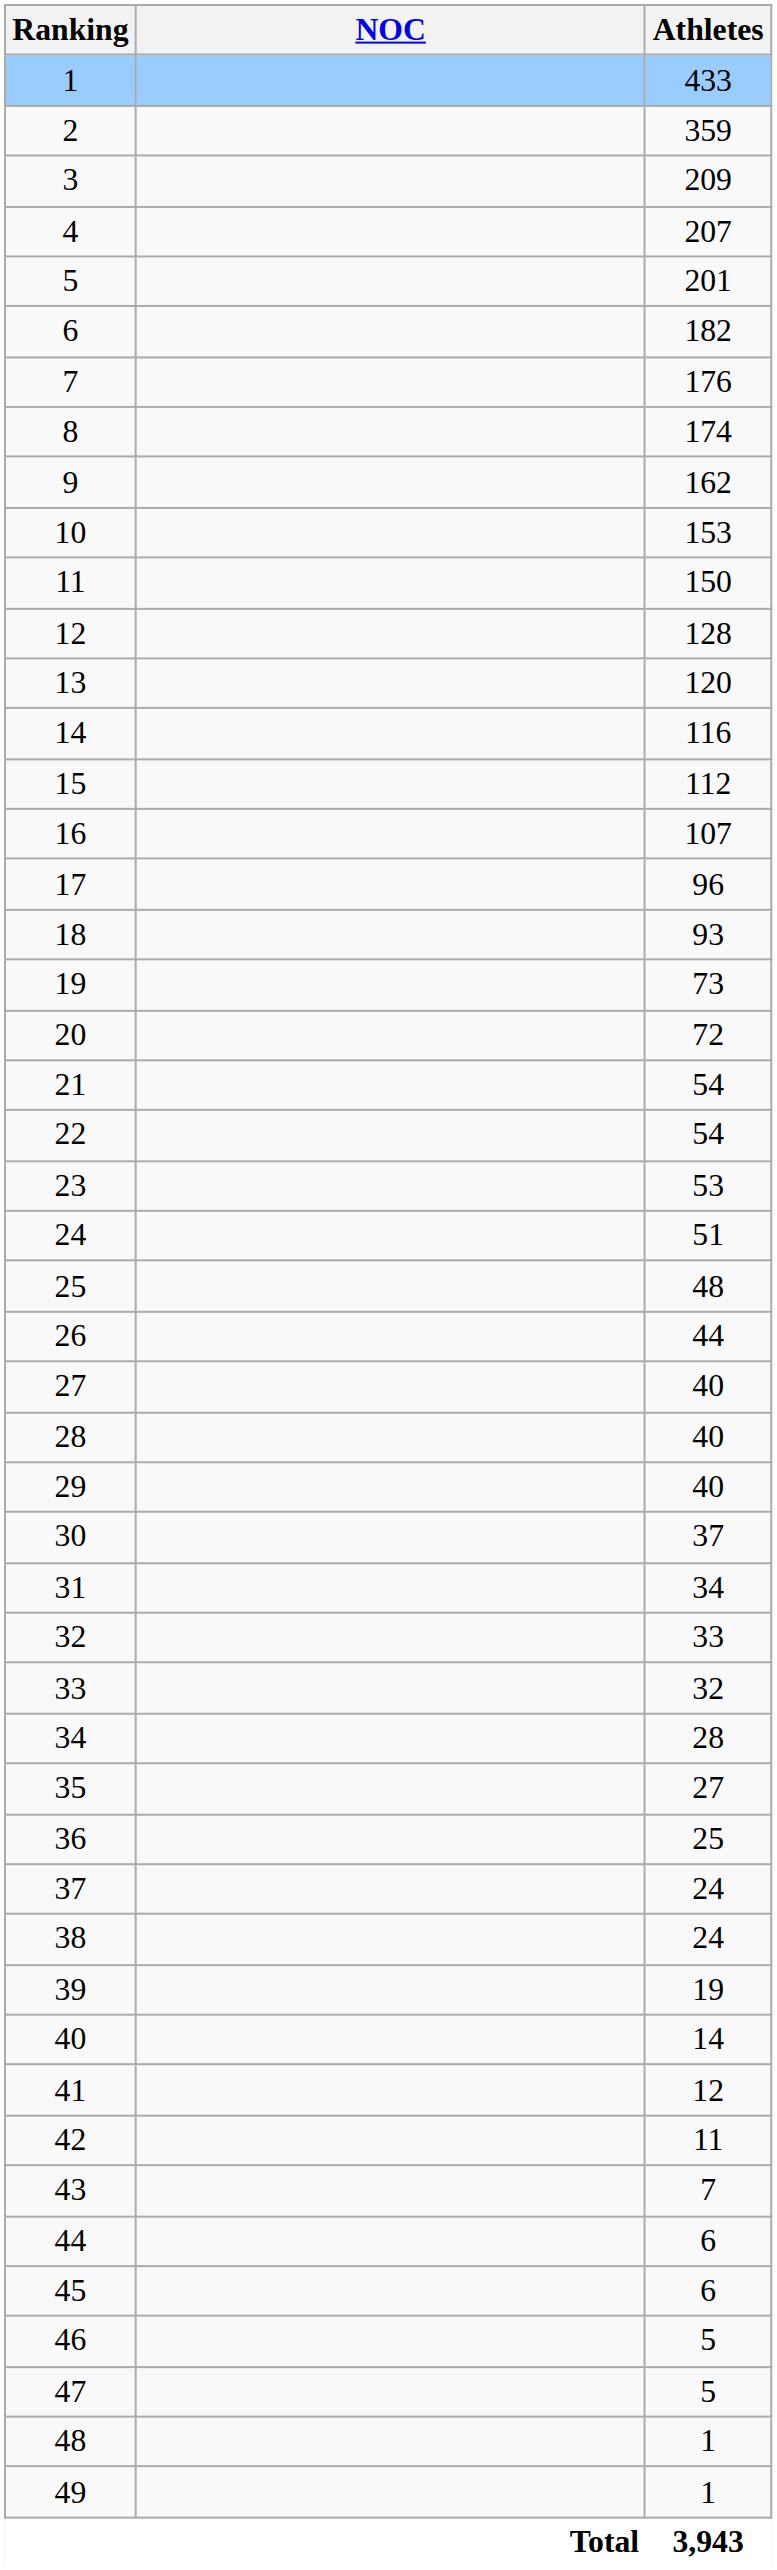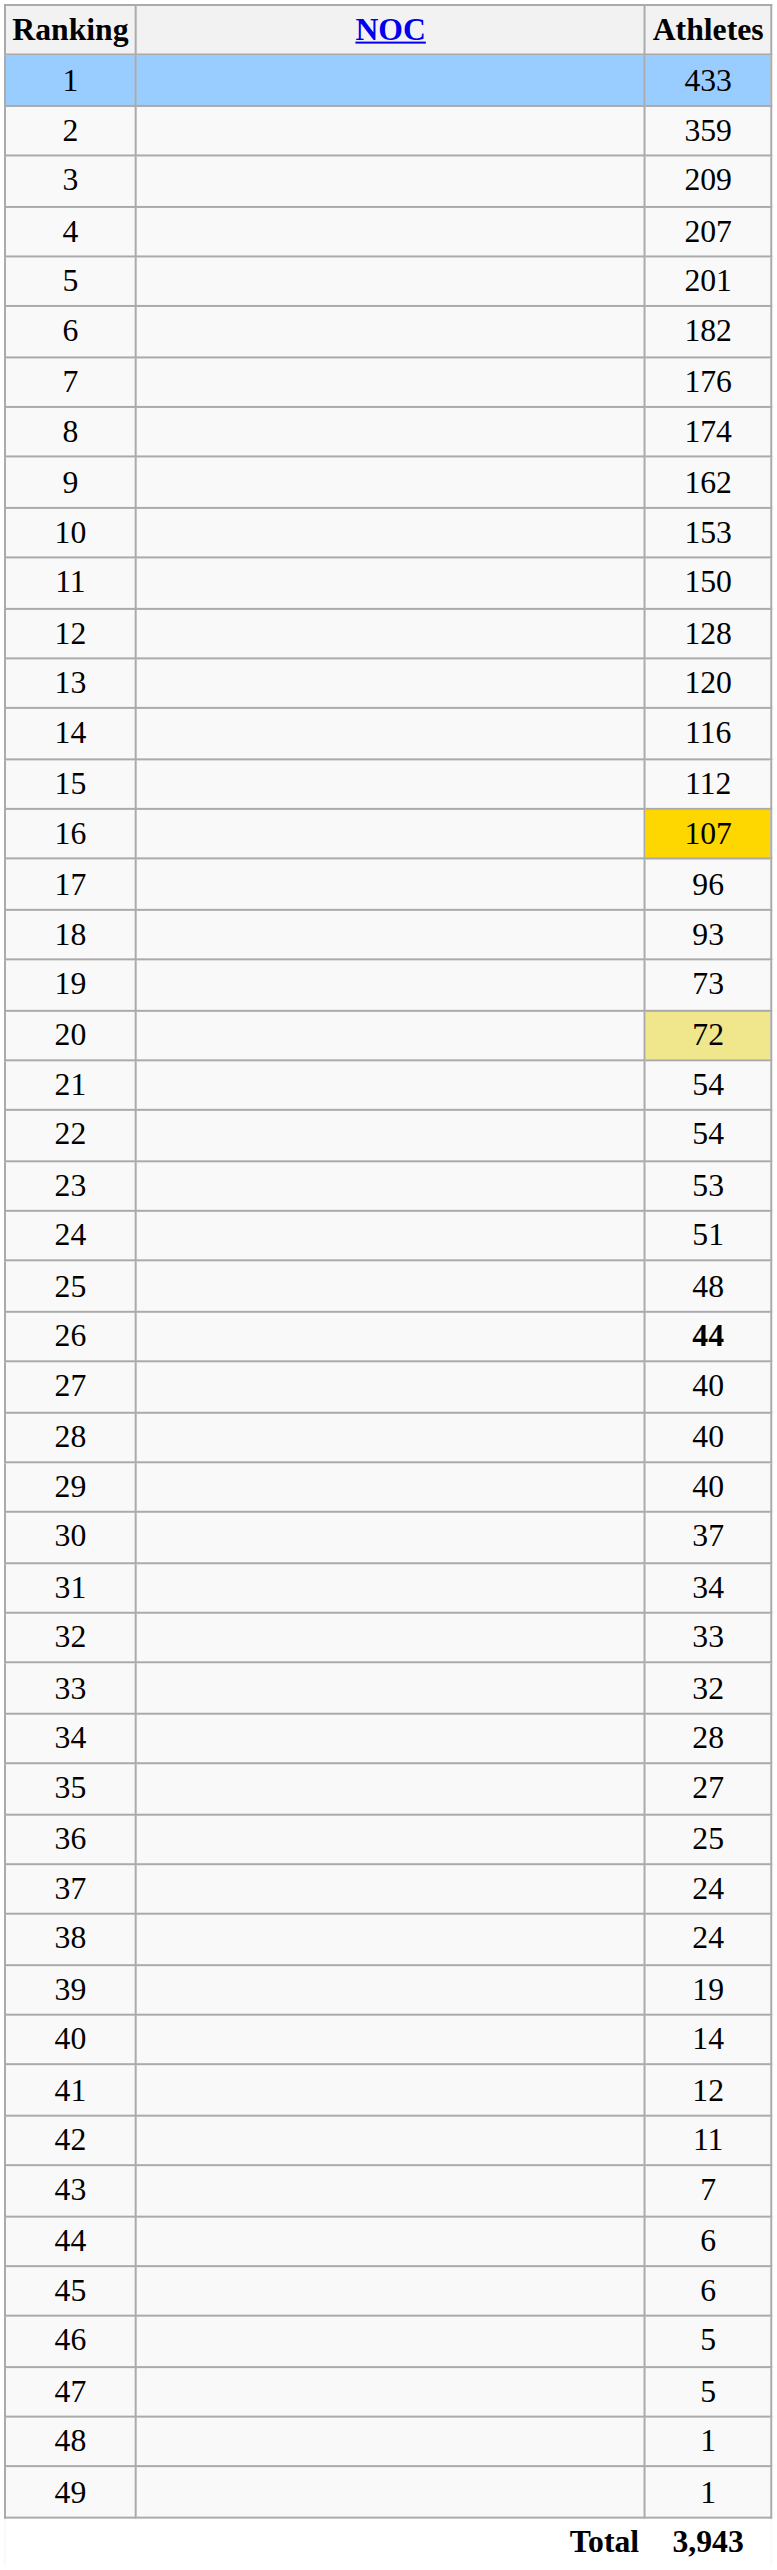(708, 833) no background -> (708, 833) gold background
(708, 1034) no background -> (708, 1034) khaki background
(708, 1335) normal -> (708, 1335) bold
